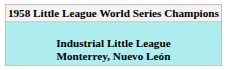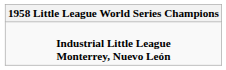(113, 50) paleturquoise background -> (113, 50) no background
